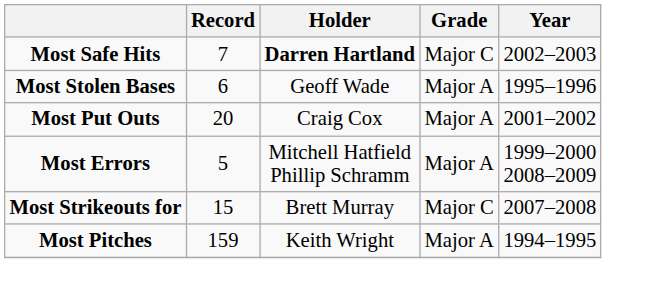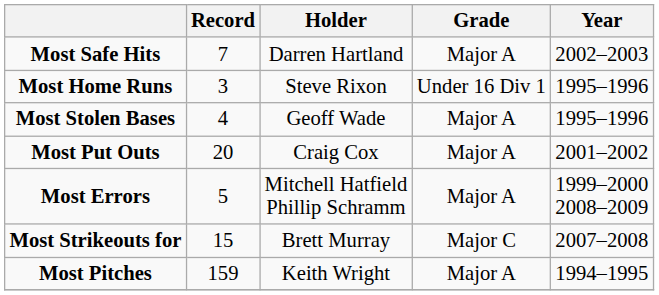(340, 53) bold -> (336, 53) normal
(459, 53) Major C -> (481, 53) Major A
+ row: (95, 86)
(223, 86) 6 -> (223, 119) 4
